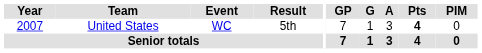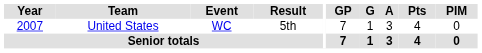(417, 26) bold -> (417, 26) normal
